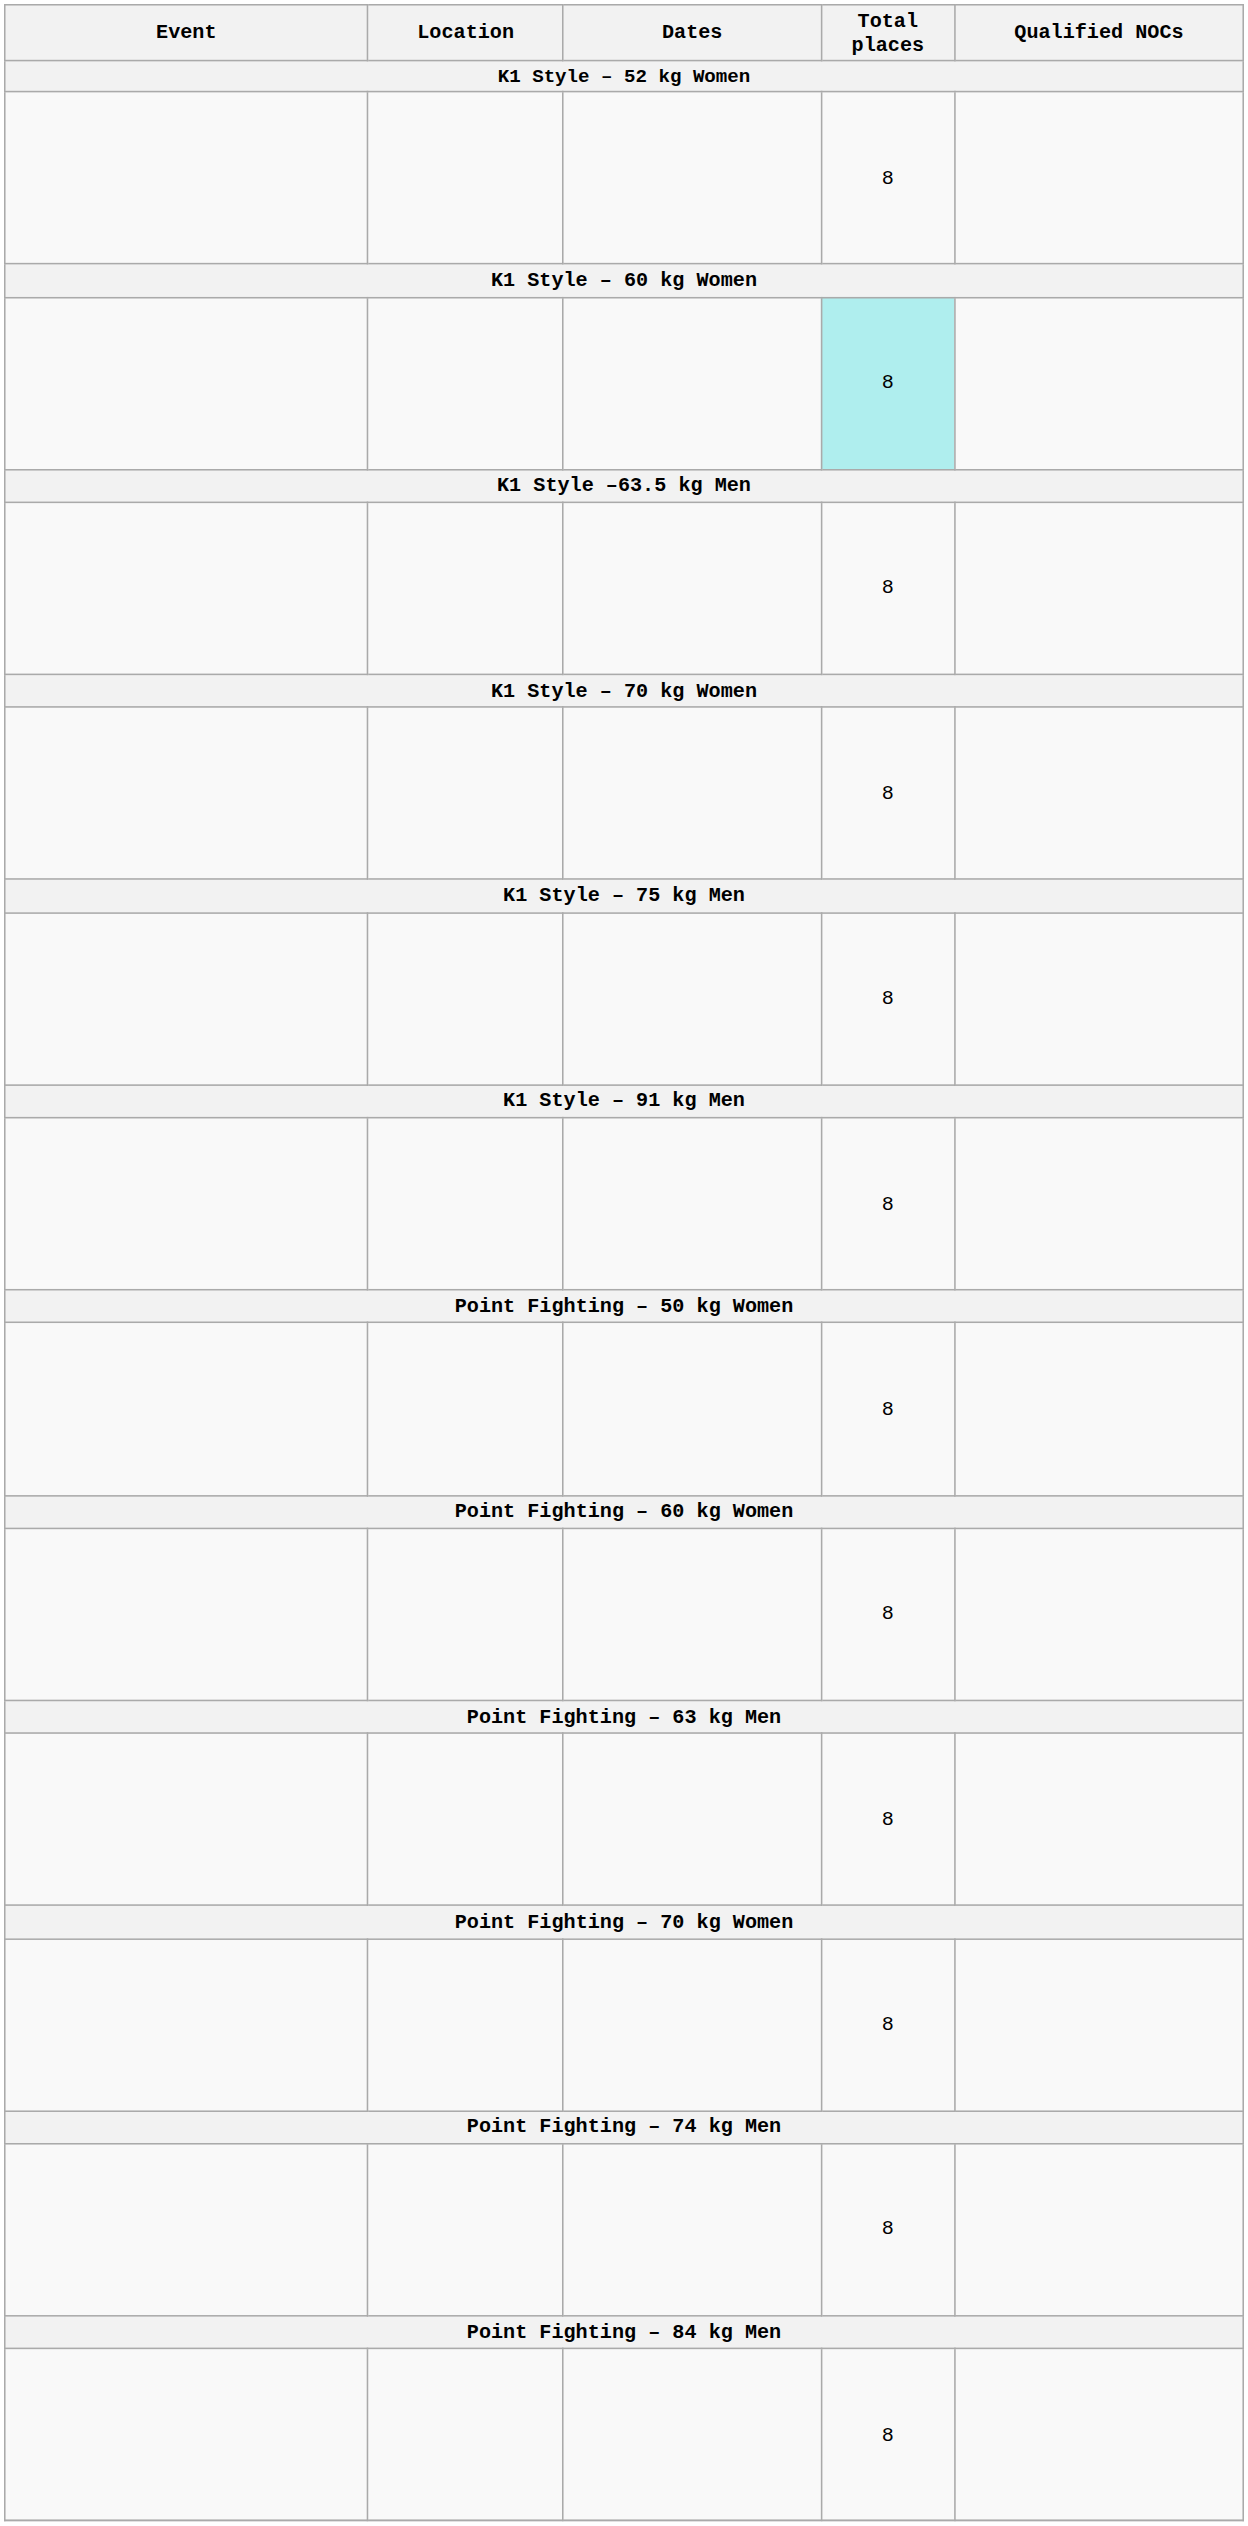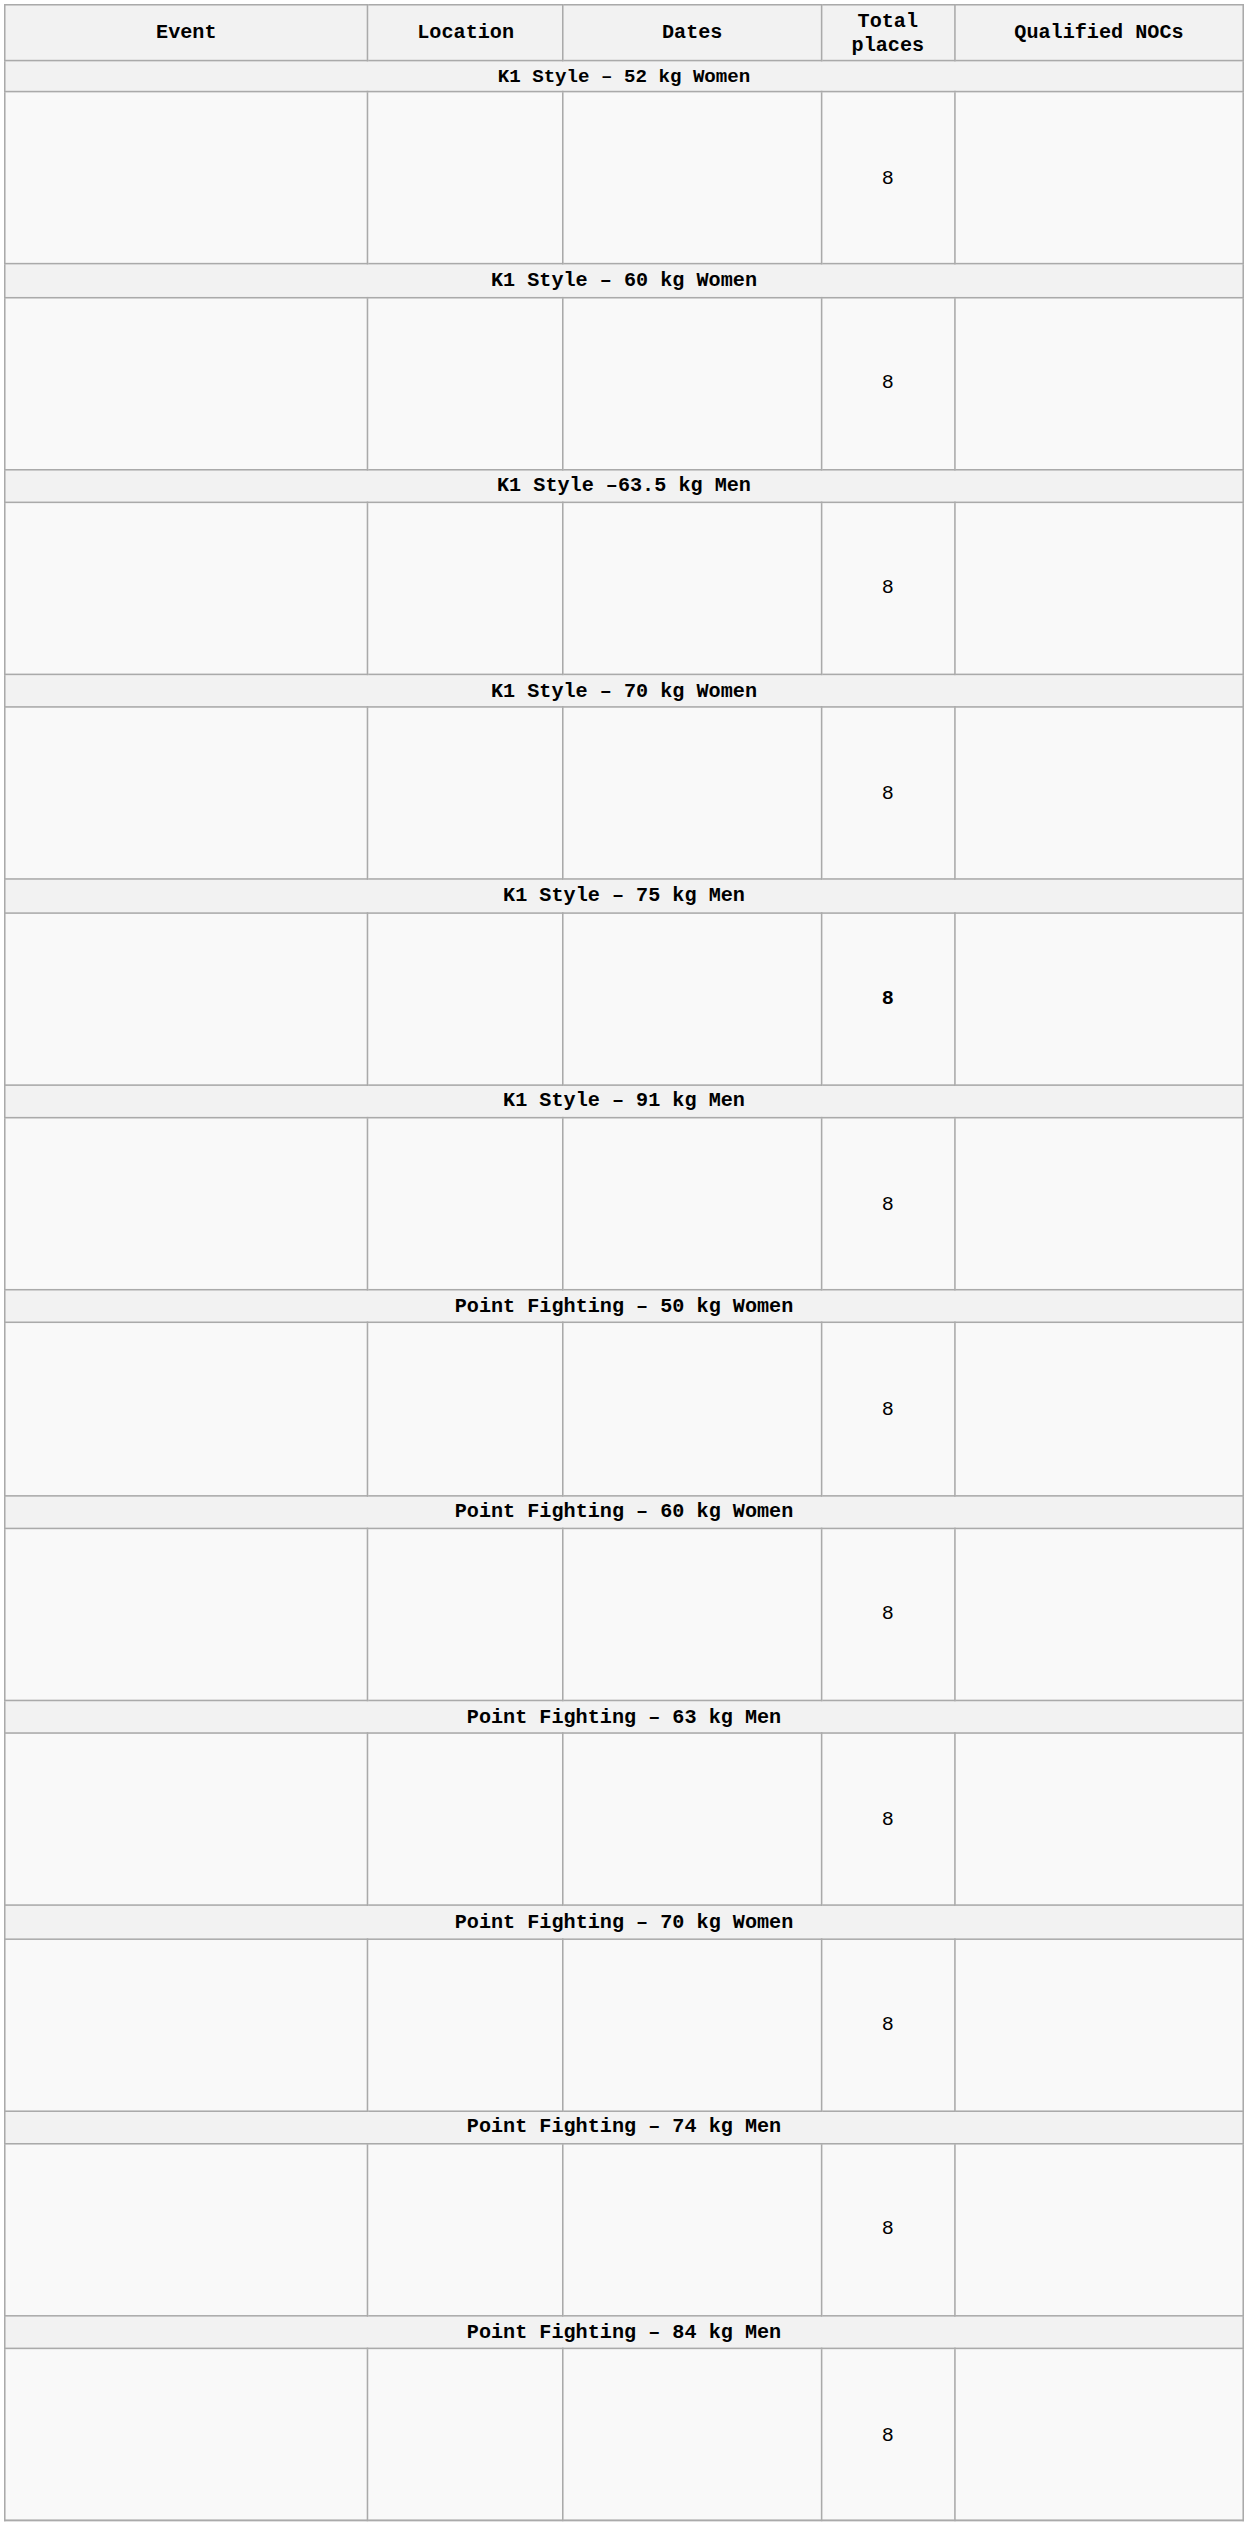(888, 383) paleturquoise background -> (888, 383) no background
(888, 999) normal -> (888, 999) bold
